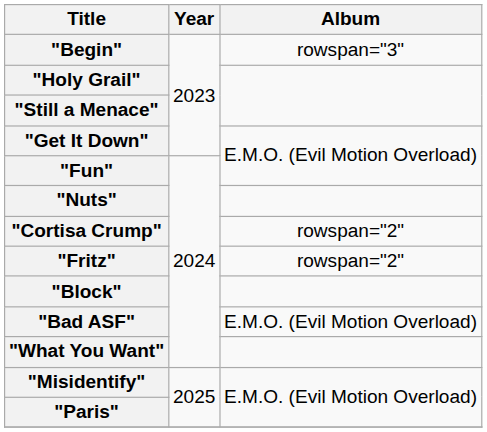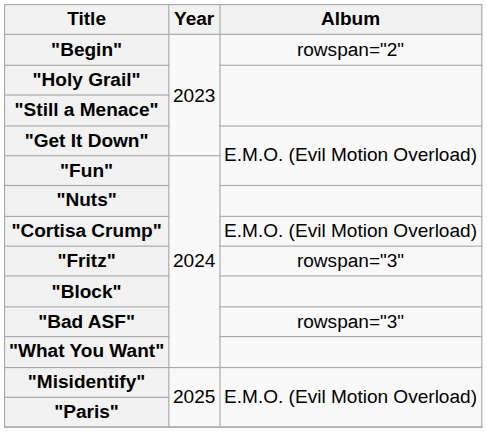(351, 49) rowspan="3" -> (351, 49) rowspan="2"
(351, 230) rowspan="2" -> (351, 230) E.M.O. (Evil Motion Overload)
(351, 261) rowspan="2" -> (351, 261) rowspan="3"
(351, 321) E.M.O. (Evil Motion Overload) -> (351, 321) rowspan="3"
